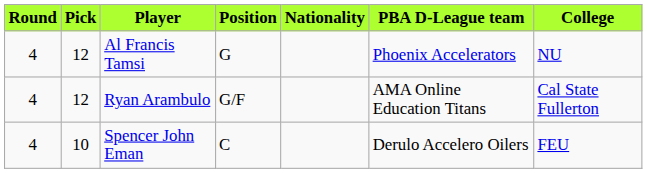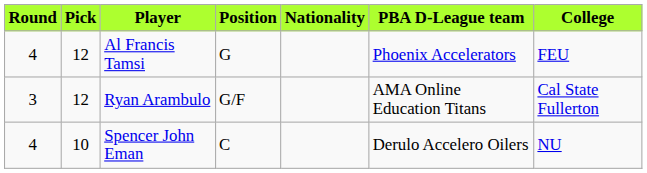(550, 53) NU -> (553, 53) FEU
(33, 99) 4 -> (33, 99) 3
(553, 145) FEU -> (550, 145) NU
